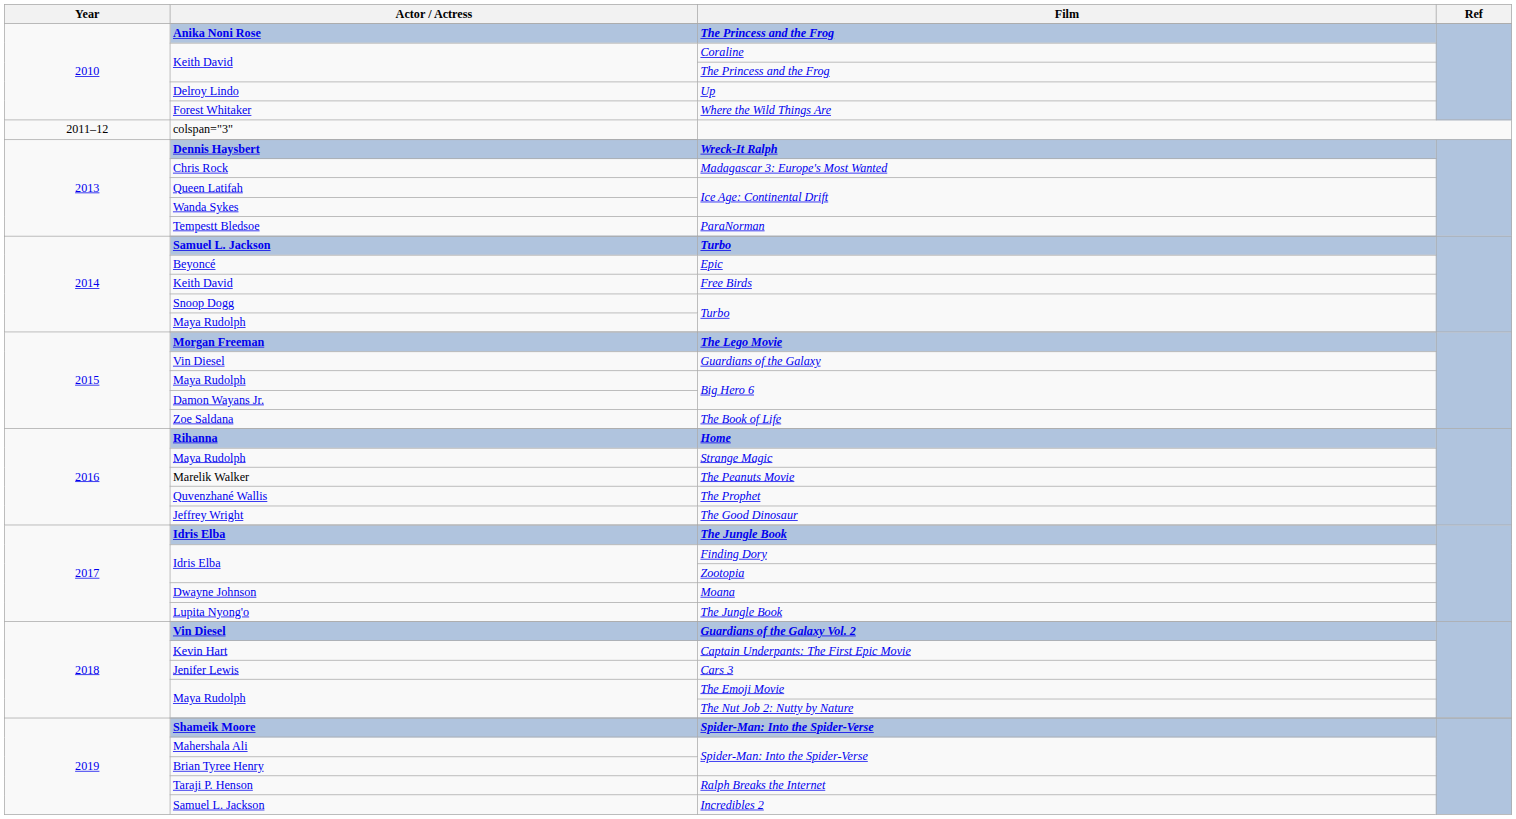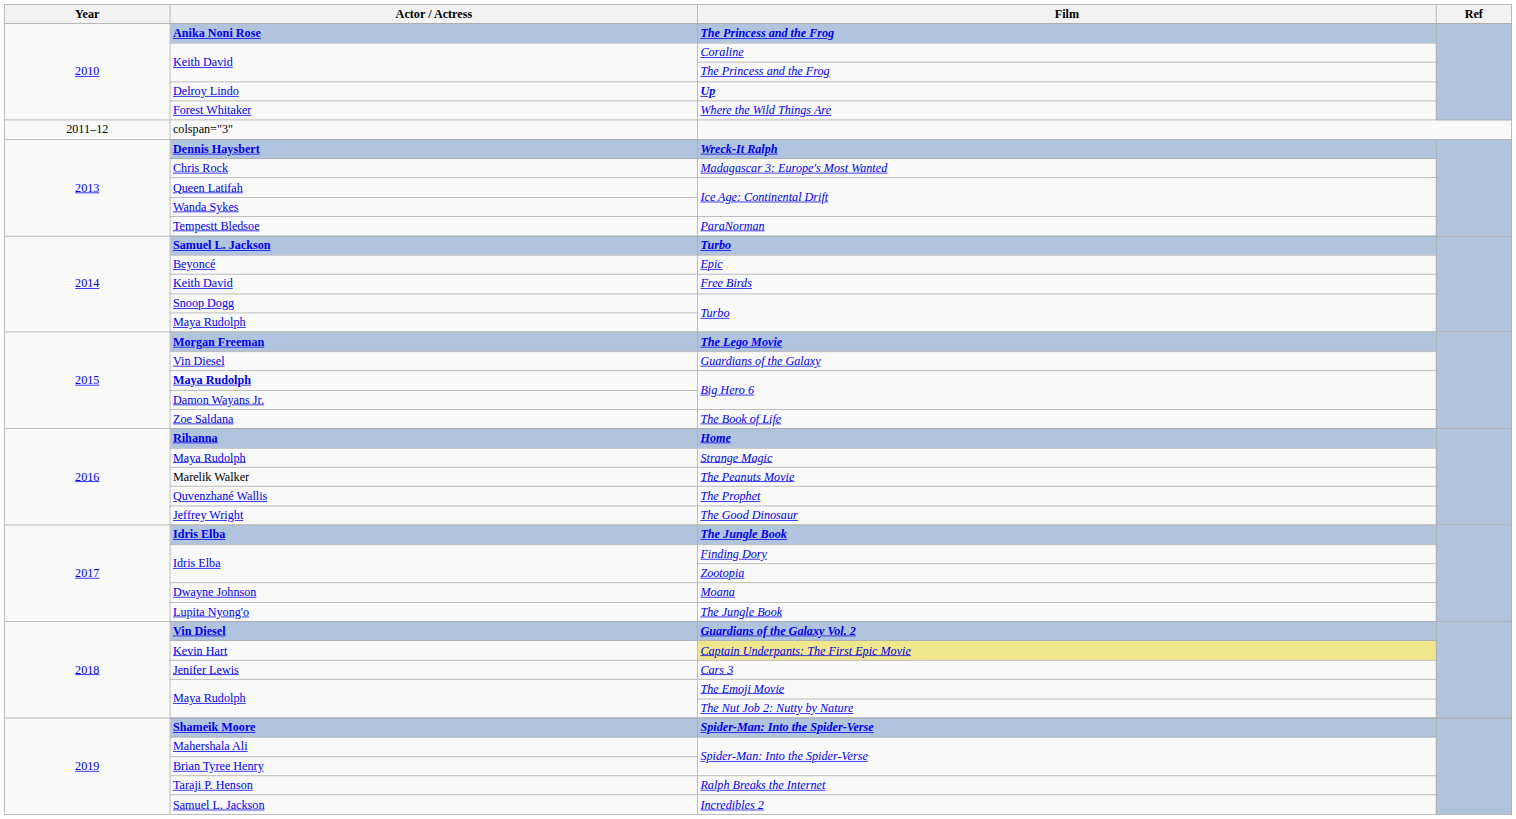(708, 91) normal -> (708, 91) bold
(209, 380) normal -> (212, 380) bold
(806, 650) no background -> (806, 650) khaki background
